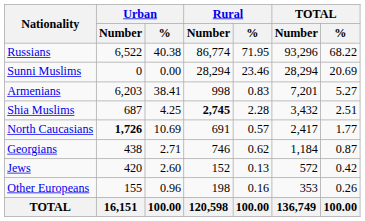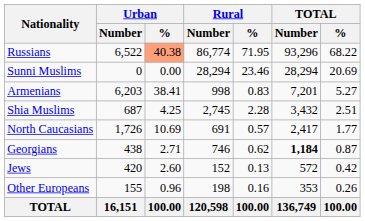(168, 52) no background -> (168, 52) lightsalmon background
(216, 110) bold -> (216, 110) normal
(128, 129) bold -> (128, 129) normal
(304, 149) normal -> (304, 149) bold
